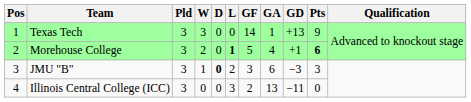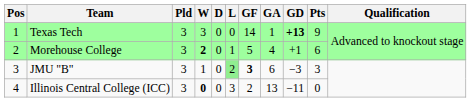(295, 32) normal -> (295, 32) bold
(203, 50) normal -> (203, 50) bold
(232, 50) bold -> (232, 50) normal
(317, 50) bold -> (318, 50) normal
(219, 69) bold -> (219, 69) normal
(232, 69) no background -> (232, 69) lightgreen background
(250, 69) normal -> (250, 69) bold
(203, 87) normal -> (203, 87) bold
